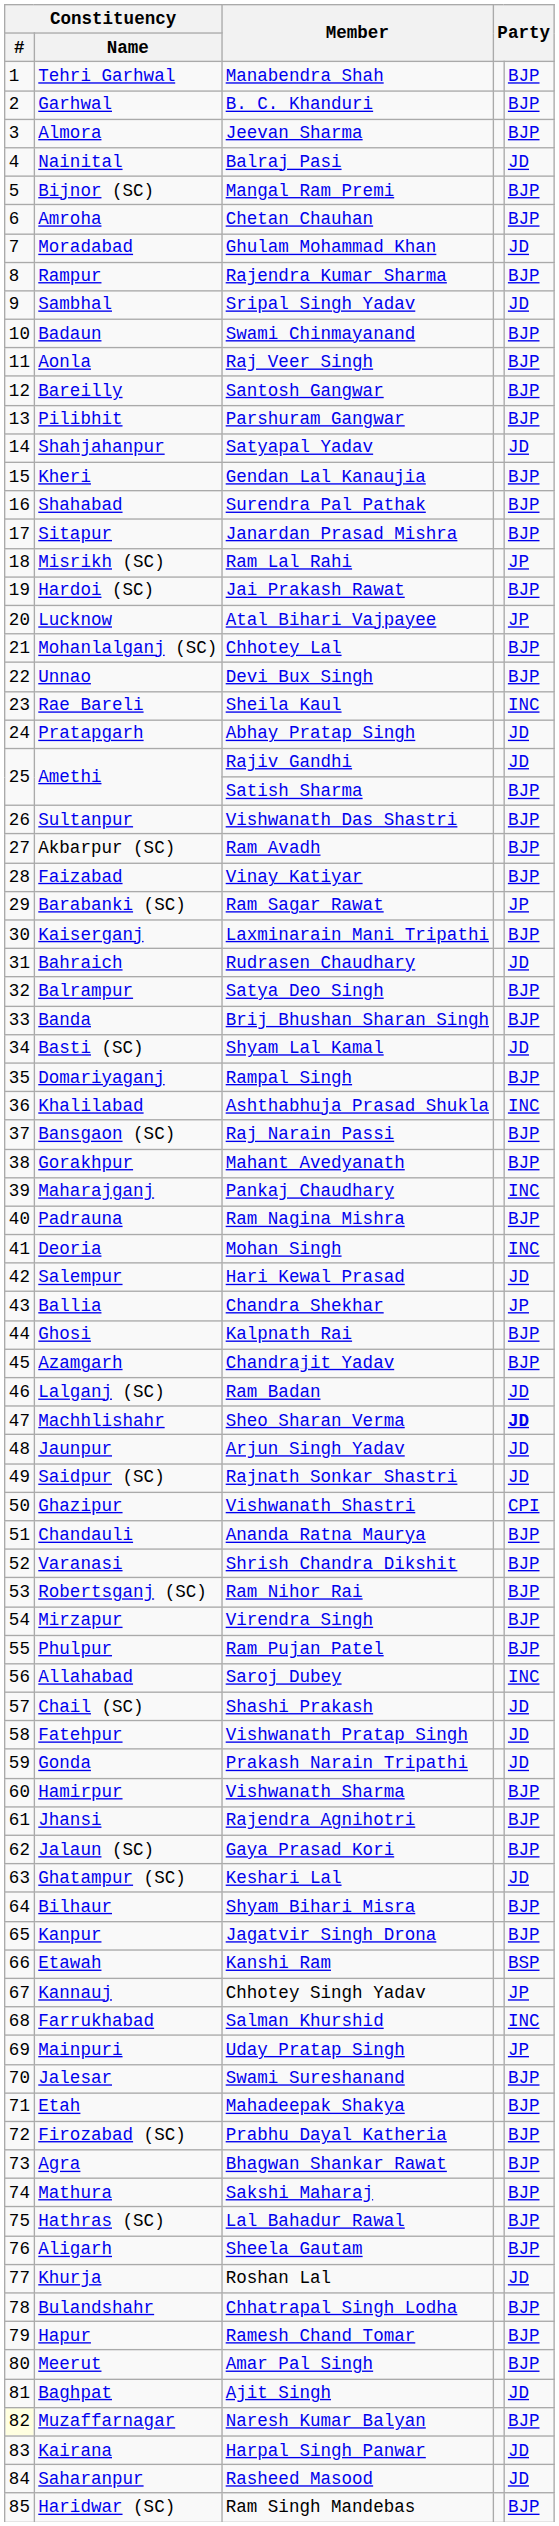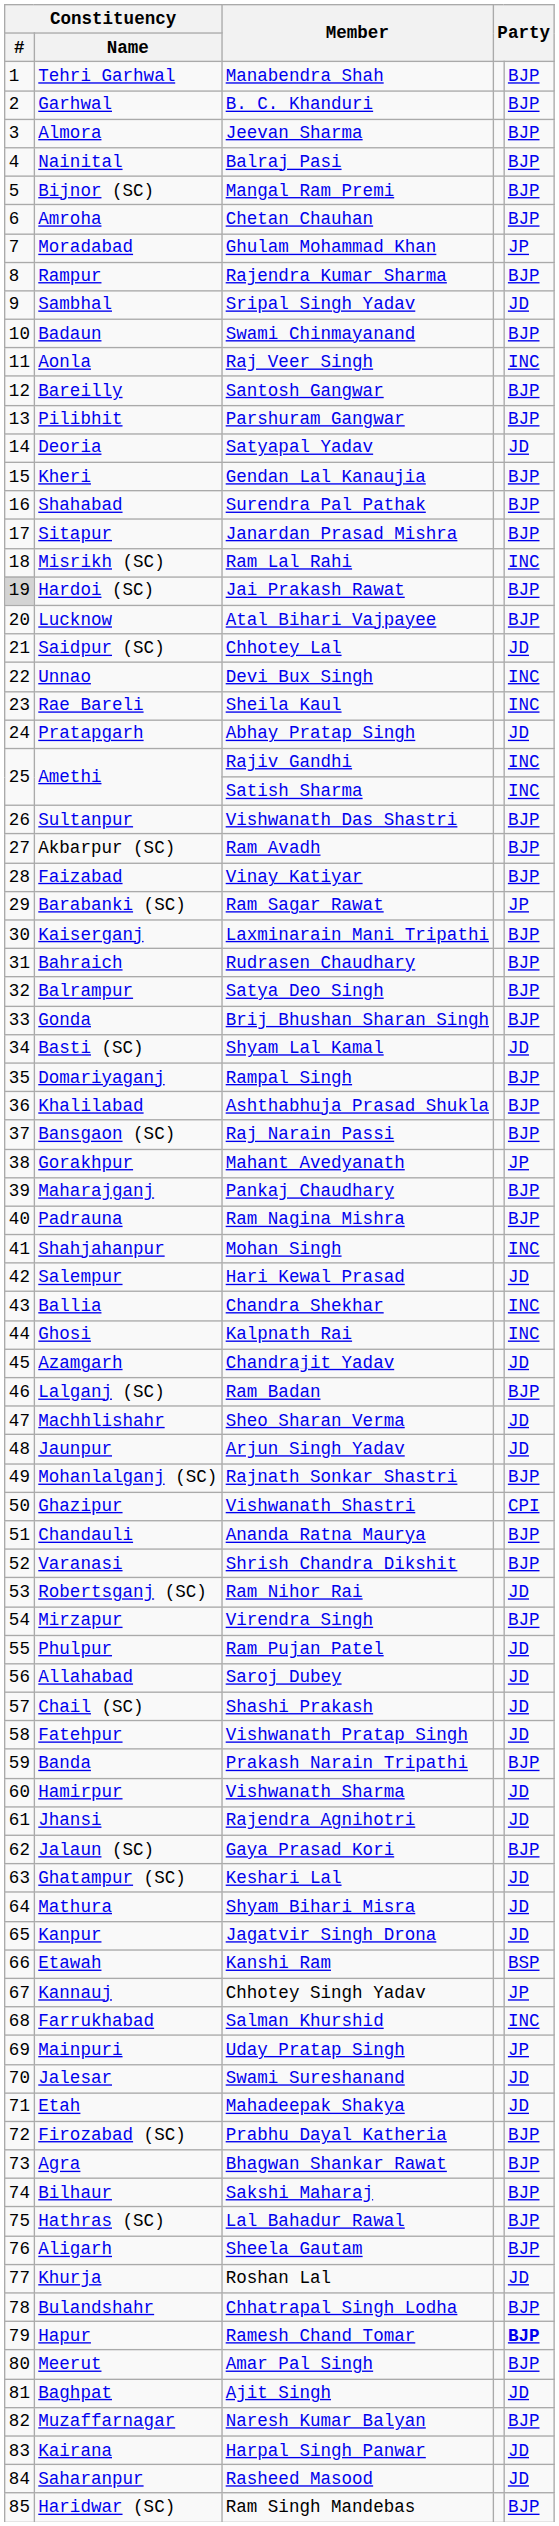(518, 162) JD -> (524, 162) BJP
(518, 248) JD -> (518, 248) JP
(524, 362) BJP -> (524, 362) INC
(101, 448) Shahjahanpur -> (70, 448) Deoria
(518, 562) JP -> (524, 562) INC
(19, 591) no background -> (19, 591) lightgrey background
(518, 620) JP -> (524, 620) BJP
(128, 648) Mohanlalganj (SC) -> (101, 648) Saidpur (SC)
(524, 648) BJP -> (518, 648) JD
(524, 677) BJP -> (524, 677) INC
(518, 763) JD -> (524, 763) INC
(524, 791) BJP -> (524, 791) INC
(518, 963) JD -> (524, 963) BJP
(65, 1020) Banda -> (65, 1020) Gonda
(524, 1106) INC -> (524, 1106) BJP
(524, 1163) BJP -> (518, 1163) JP
(524, 1192) INC -> (524, 1192) BJP
(70, 1249) Deoria -> (101, 1249) Shahjahanpur
(518, 1306) JP -> (524, 1306) INC
(524, 1335) BJP -> (524, 1335) INC
(524, 1363) BJP -> (518, 1363) JD
(518, 1392) JD -> (524, 1392) BJP
(518, 1421) bold -> (518, 1421) normal
(101, 1478) Saidpur (SC) -> (128, 1478) Mohanlalganj (SC)
(518, 1478) JD -> (524, 1478) BJP
(524, 1592) BJP -> (518, 1592) JD
(524, 1649) BJP -> (518, 1649) JD
(524, 1678) INC -> (518, 1678) JD
(65, 1764) Gonda -> (65, 1764) Banda
(518, 1764) JD -> (524, 1764) BJP
(524, 1792) BJP -> (518, 1792) JD
(524, 1821) BJP -> (518, 1821) JD
(75, 1907) Bilhaur -> (75, 1907) Mathura
(524, 1907) BJP -> (518, 1907) JD
(524, 1935) BJP -> (518, 1935) JD
(524, 2078) BJP -> (518, 2078) JD
(524, 2107) BJP -> (518, 2107) JD
(75, 2193) Mathura -> (75, 2193) Bilhaur
(524, 2336) normal -> (524, 2336) bold
(19, 2422) lightyellow background -> (19, 2422) no background
